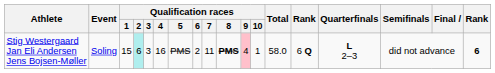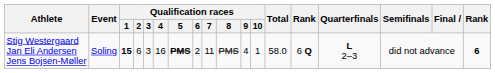(127, 51) normal -> (127, 51) bold
(139, 51) paleturquoise background -> (139, 51) no background
(180, 51) normal -> (180, 51) bold
(229, 51) bold -> (229, 51) normal
(246, 51) pink background -> (246, 51) no background
